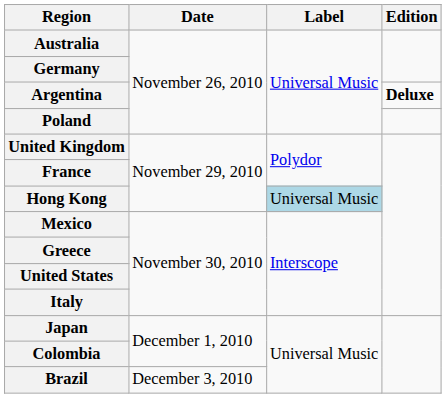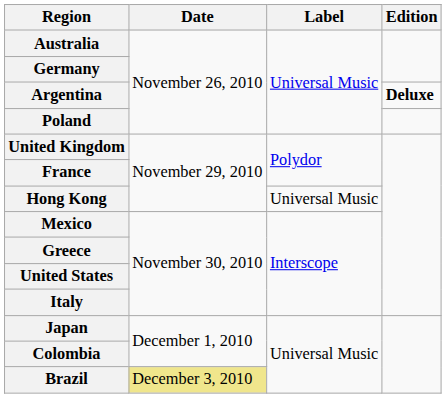(324, 198) lightblue background -> (324, 198) no background
(192, 379) no background -> (192, 379) khaki background
